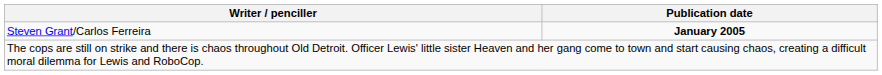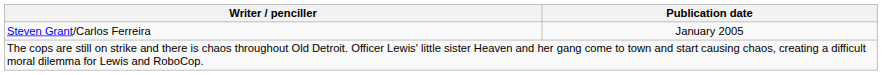(709, 31) bold -> (709, 31) normal
